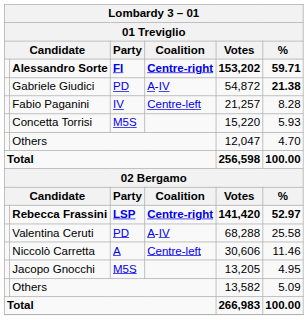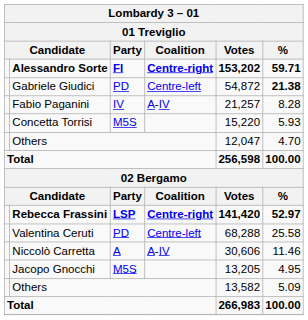(158, 86) A-IV -> (174, 86) Centre-left
(174, 104) Centre-left -> (158, 104) A-IV
(158, 232) A-IV -> (174, 232) Centre-left
(174, 251) Centre-left -> (158, 251) A-IV
